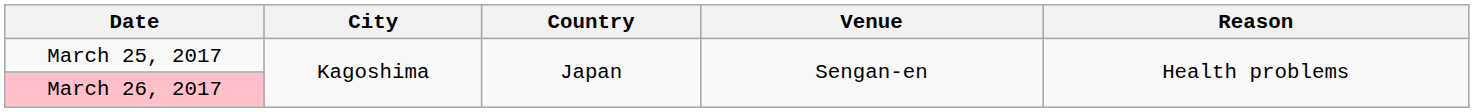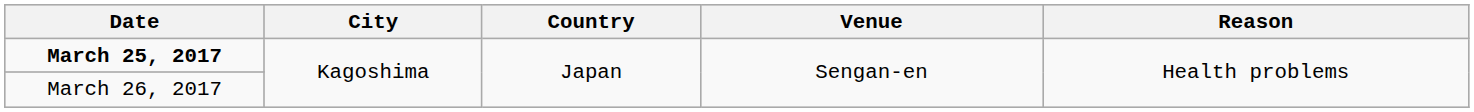(135, 56) normal -> (135, 56) bold
(135, 90) pink background -> (135, 90) no background
